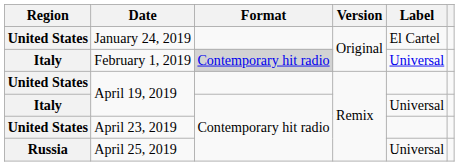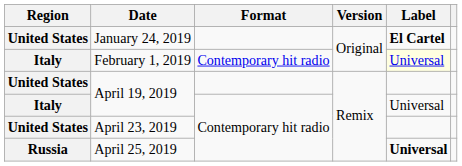(415, 37) normal -> (417, 37) bold
(264, 60) lightgrey background -> (264, 60) no background
(417, 60) no background -> (417, 60) lightyellow background
(417, 149) normal -> (418, 149) bold
